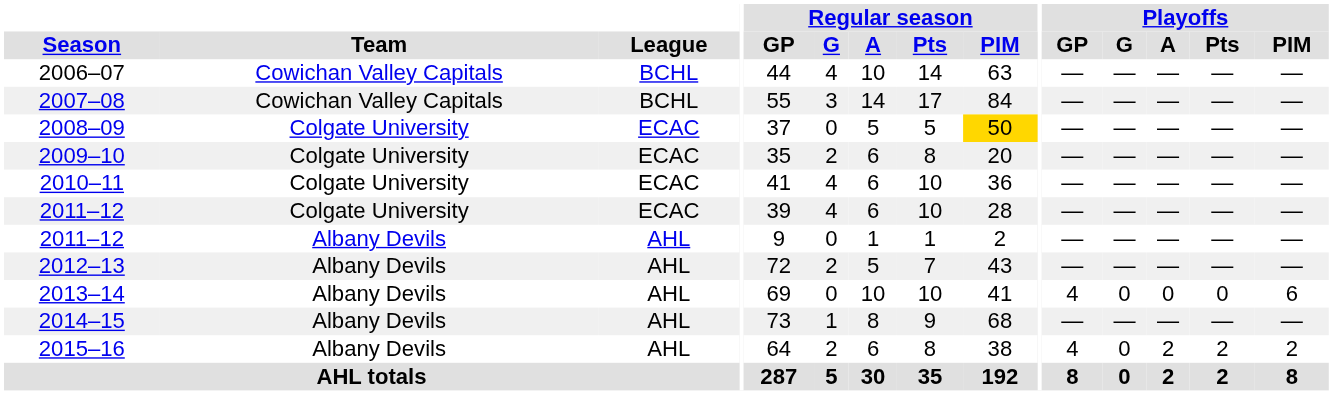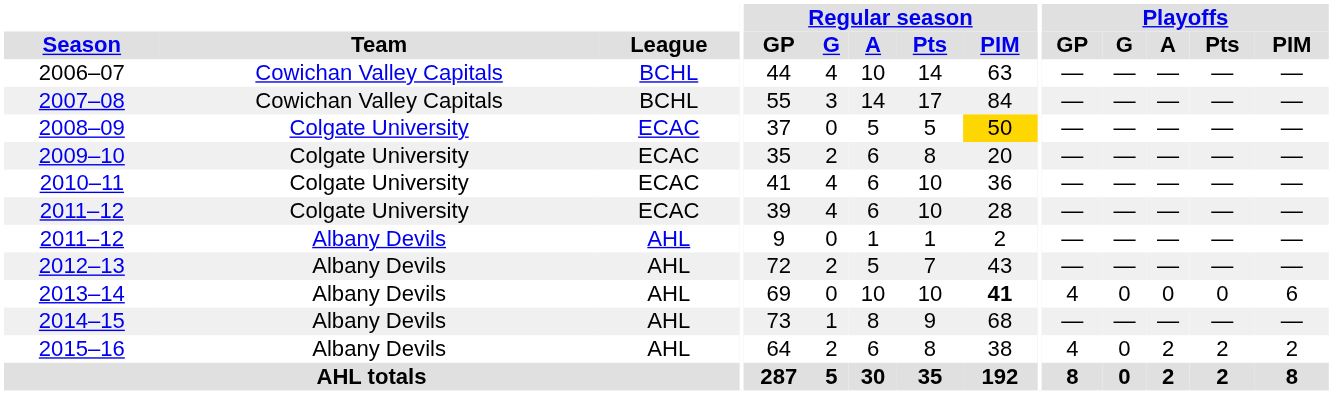(1000, 293) normal -> (1000, 293) bold
